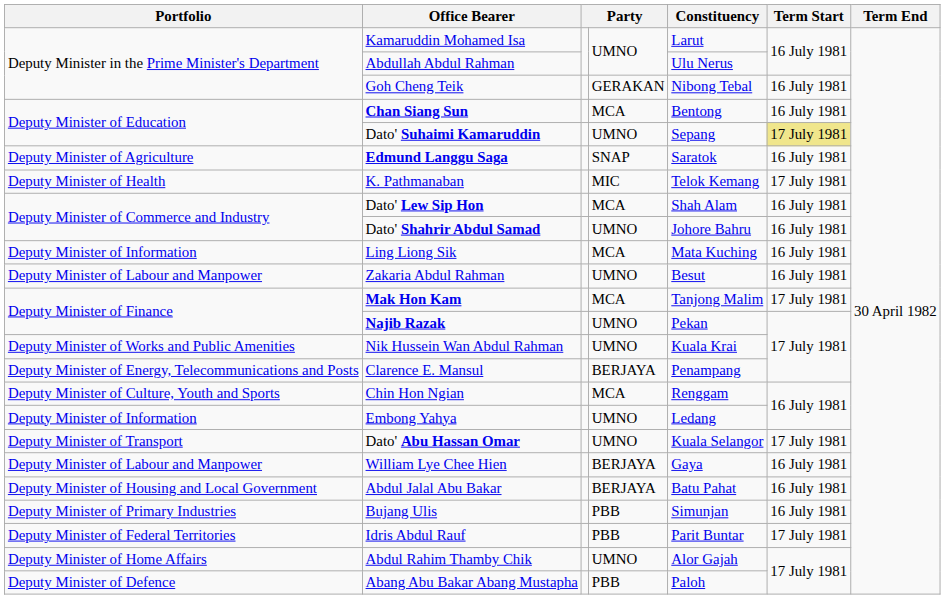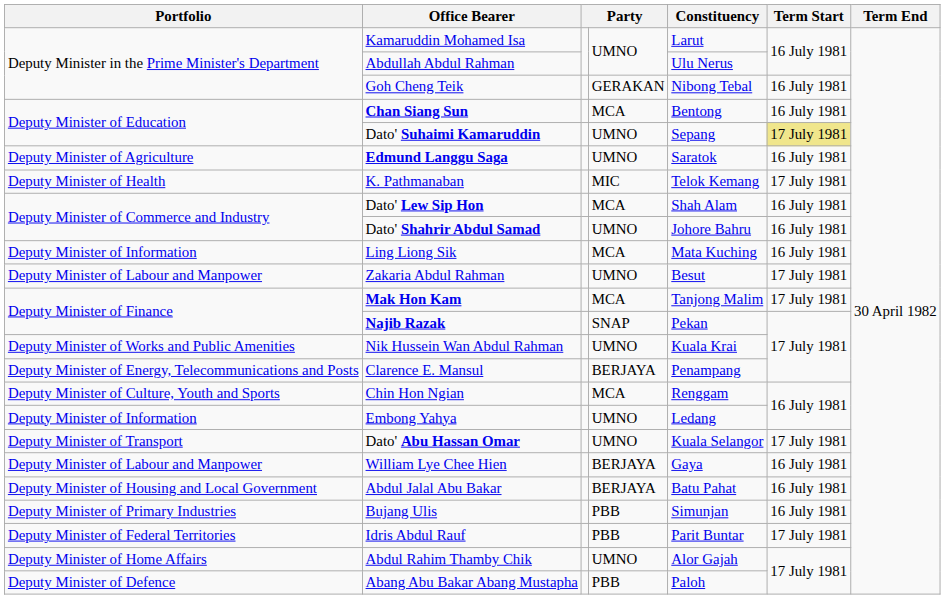(611, 157) SNAP -> (614, 157) UMNO
(809, 275) 16 July 1981 -> (809, 275) 17 July 1981
(614, 323) UMNO -> (611, 323) SNAP
